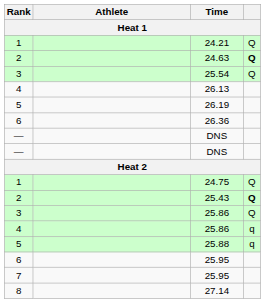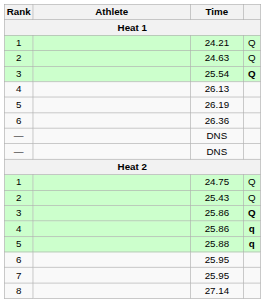(252, 58) bold -> (252, 58) normal
(252, 74) normal -> (252, 74) bold
(252, 197) bold -> (252, 197) normal
(252, 213) normal -> (252, 213) bold
(252, 228) normal -> (252, 228) bold
(252, 244) normal -> (252, 244) bold
